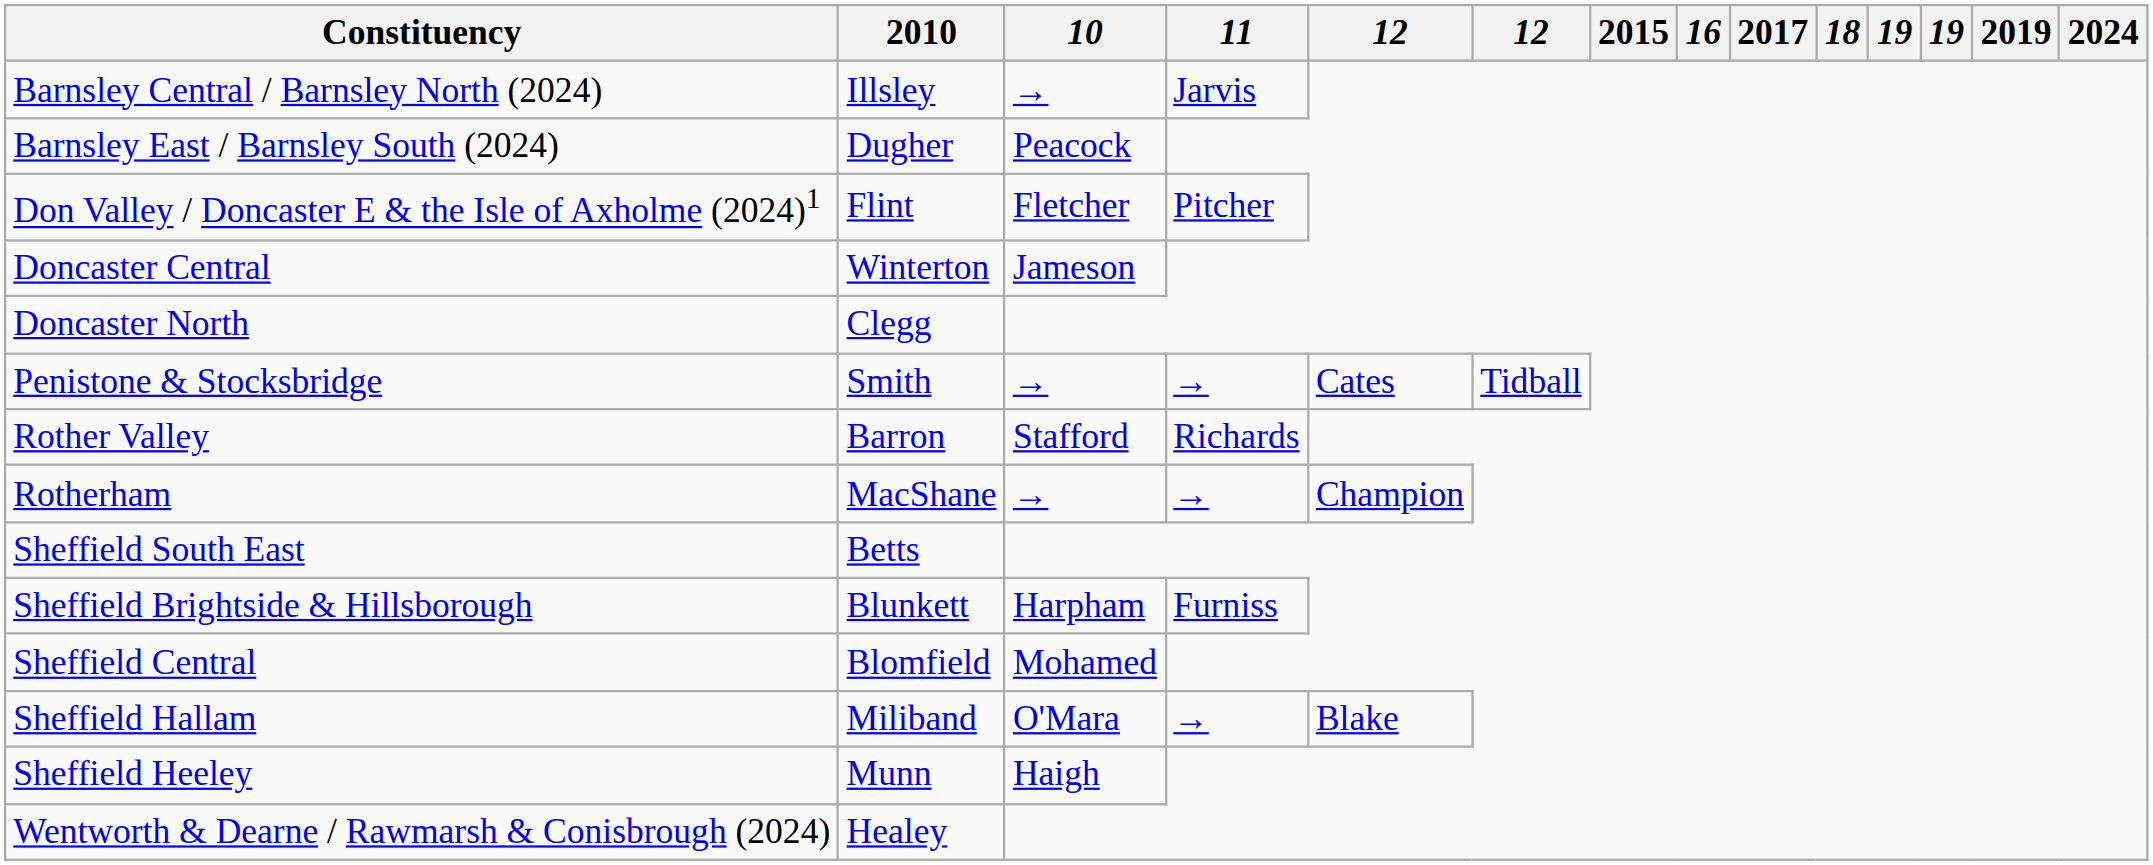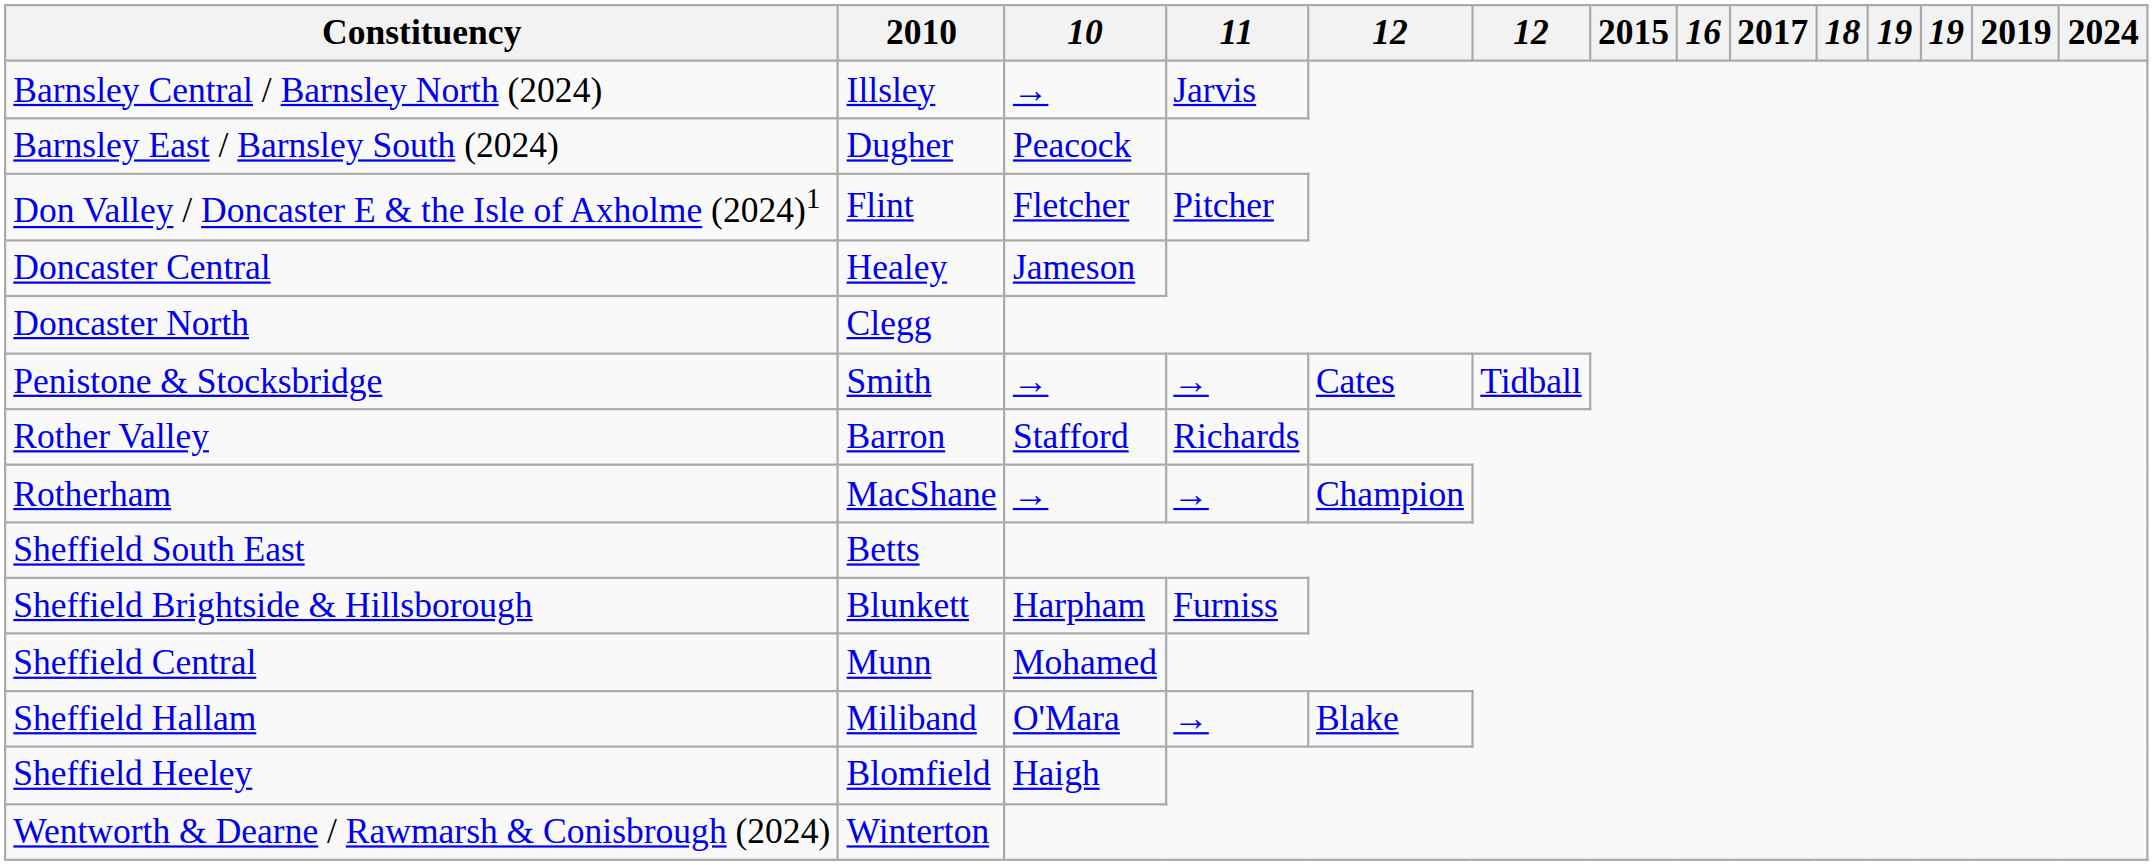(918, 267) Winterton -> (897, 267) Healey
(919, 661) Blomfield -> (889, 661) Munn
(889, 774) Munn -> (919, 774) Blomfield
(897, 830) Healey -> (918, 830) Winterton
